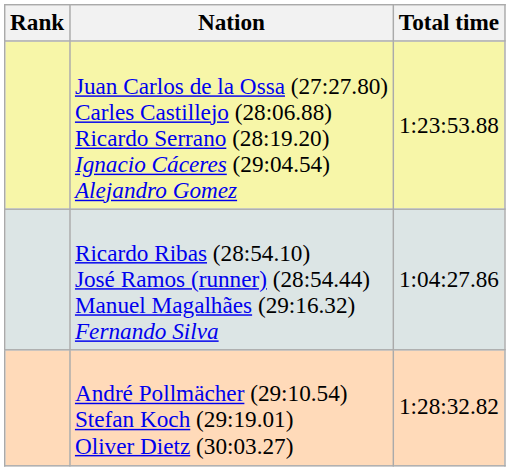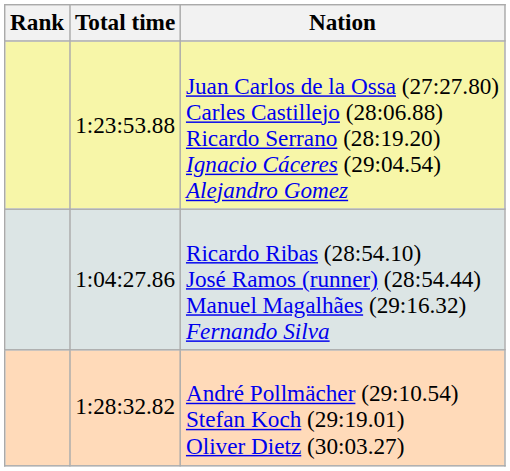columns swapped: (232, 22) <-> (449, 22)
